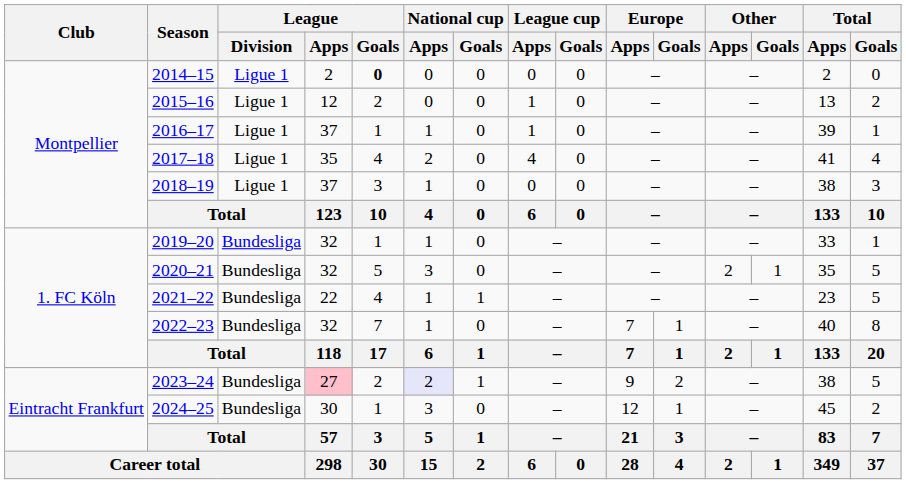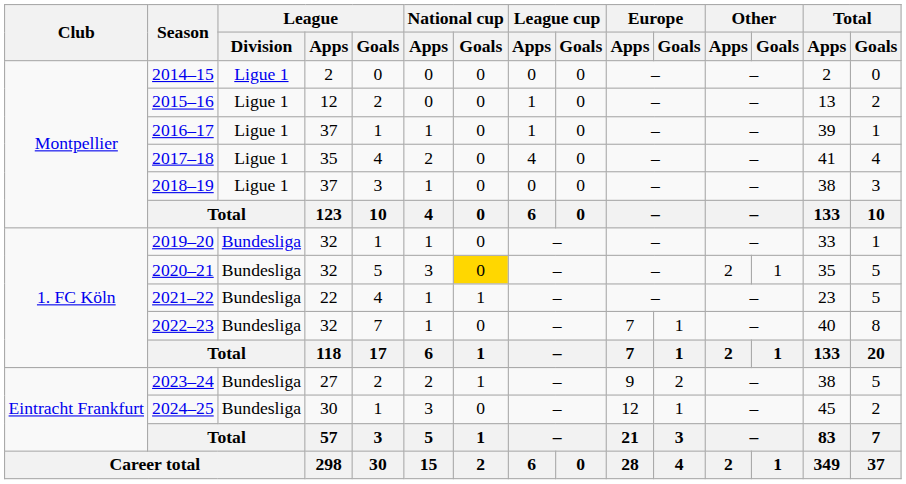(378, 74) bold -> (378, 74) normal
(481, 269) no background -> (481, 269) gold background
(329, 381) pink background -> (329, 381) no background
(429, 381) lavender background -> (429, 381) no background
